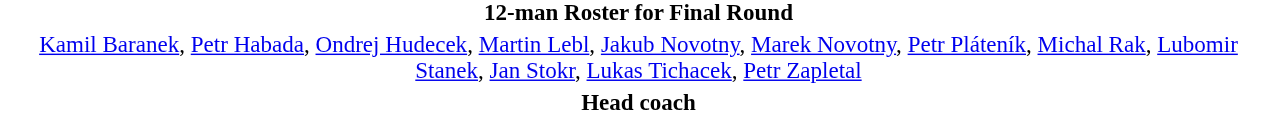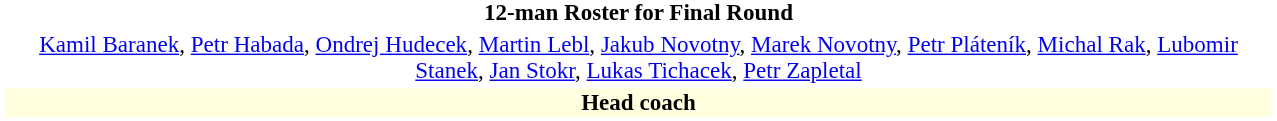(638, 102) no background -> (638, 102) lightyellow background
